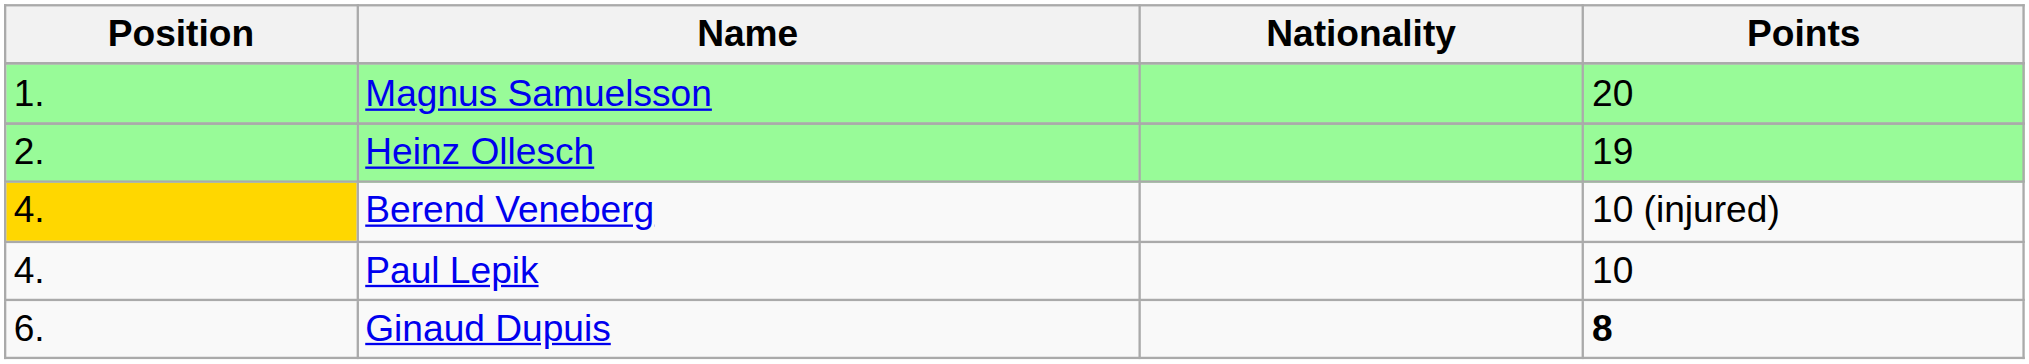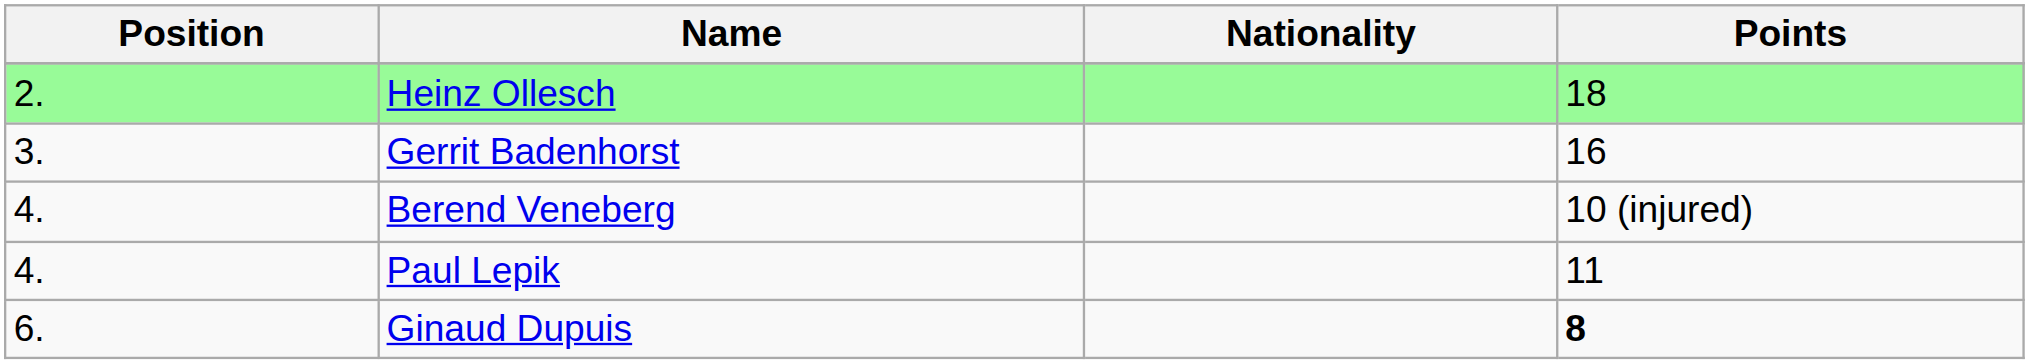- row: (539, 92)
(1613, 151) 19 -> (1586, 92) 18
+ row: (533, 151)
(29, 210) gold background -> (29, 210) no background
(1613, 269) 10 -> (1585, 269) 11
